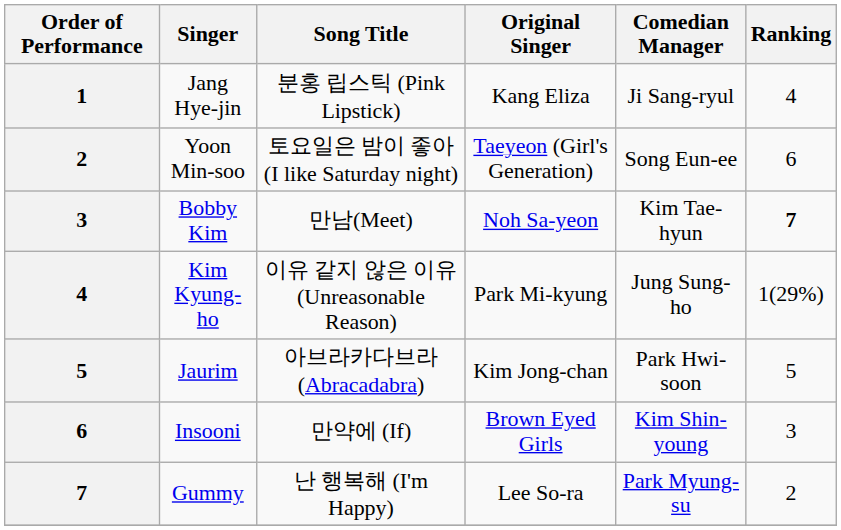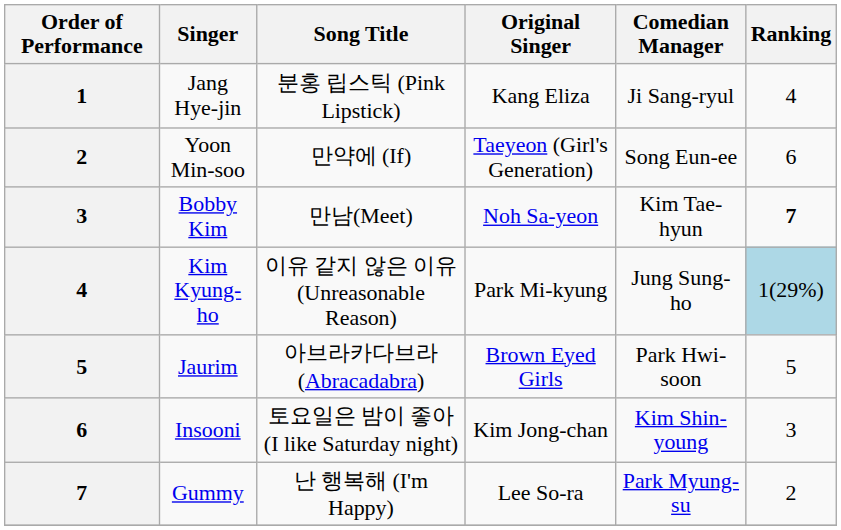(361, 159) 토요일은 밤이 좋아 (I like Saturday night) -> (361, 156) 만약에 (If)
(791, 294) no background -> (791, 290) lightblue background
(541, 370) Kim Jong-chan -> (541, 366) Brown Eyed Girls
(361, 431) 만약에 (If) -> (361, 430) 토요일은 밤이 좋아 (I like Saturday night)
(541, 431) Brown Eyed Girls -> (541, 429) Kim Jong-chan
